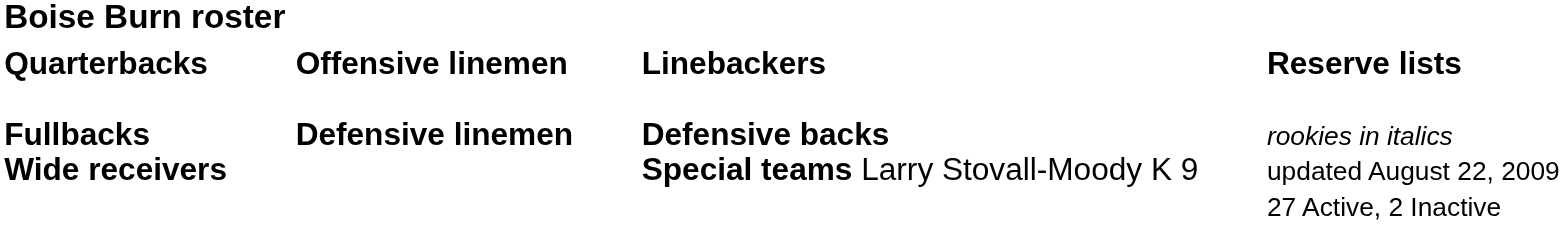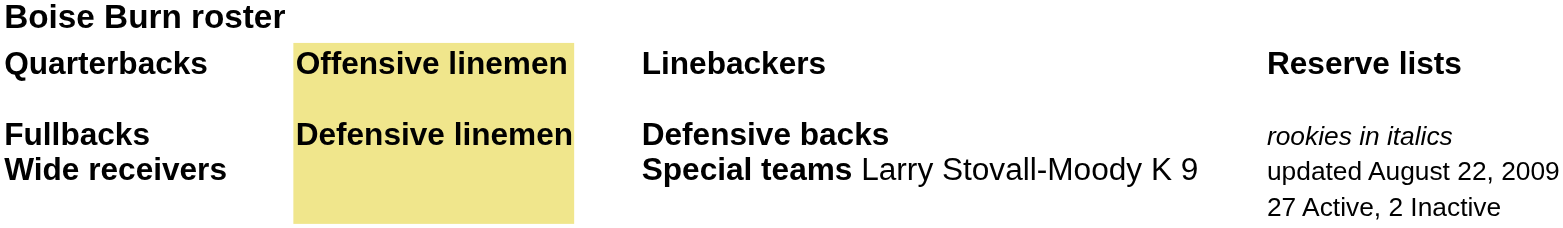(434, 98) no background -> (434, 98) khaki background
